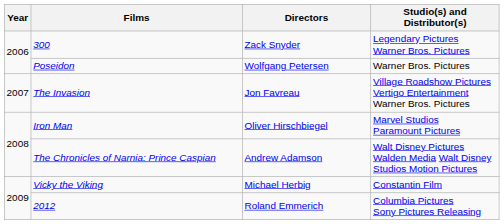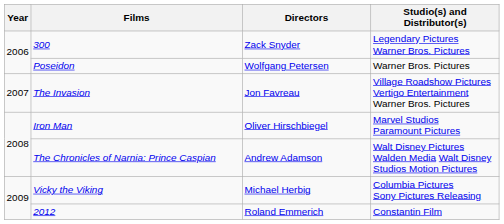(408, 184) Constantin Film -> (427, 190) Columbia Pictures Sony Pictures Releasing
(427, 206) Columbia Pictures Sony Pictures Releasing -> (408, 211) Constantin Film
